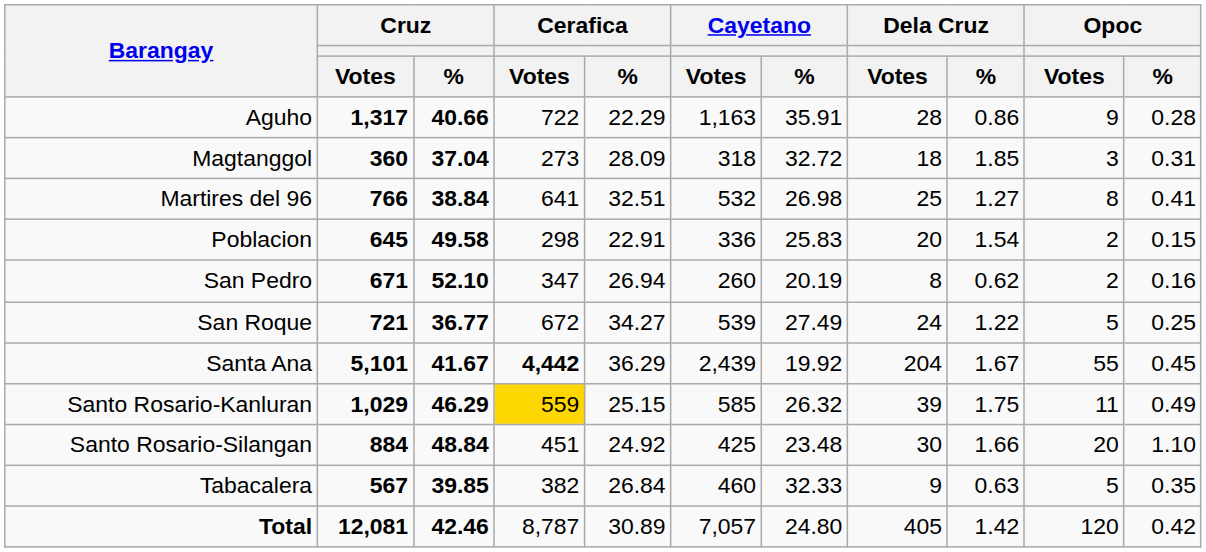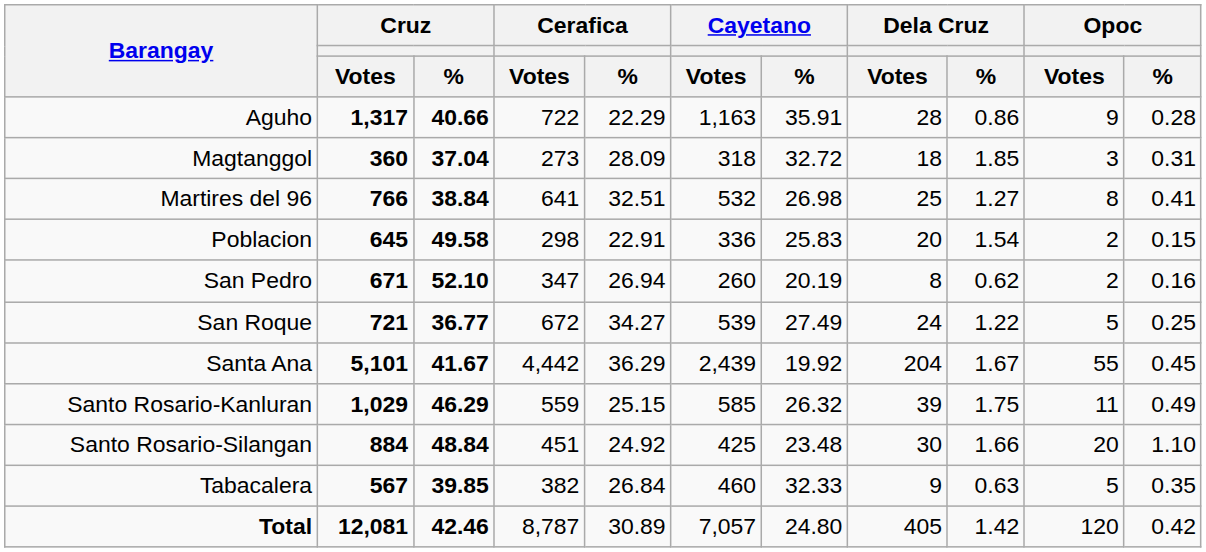(551, 362) bold -> (551, 362) normal
(560, 403) gold background -> (560, 403) no background
